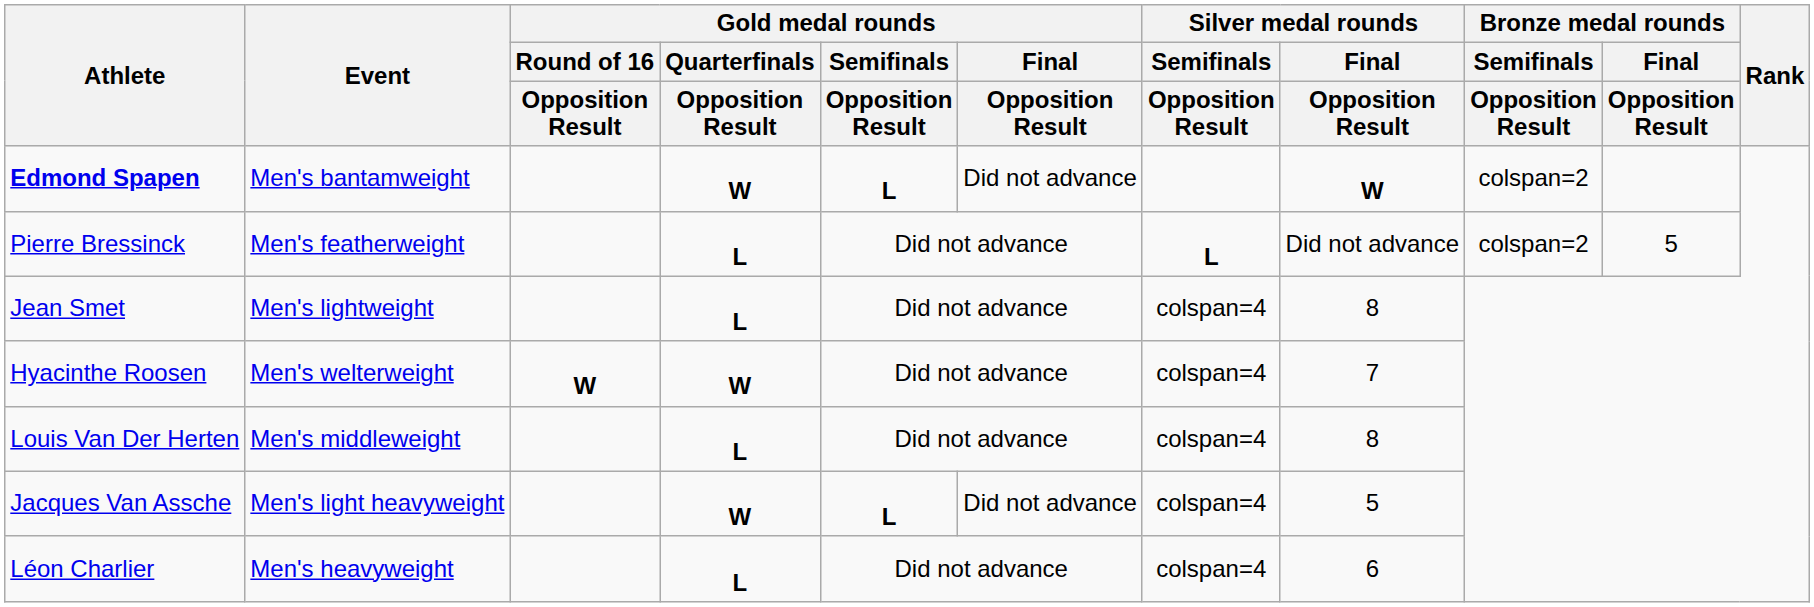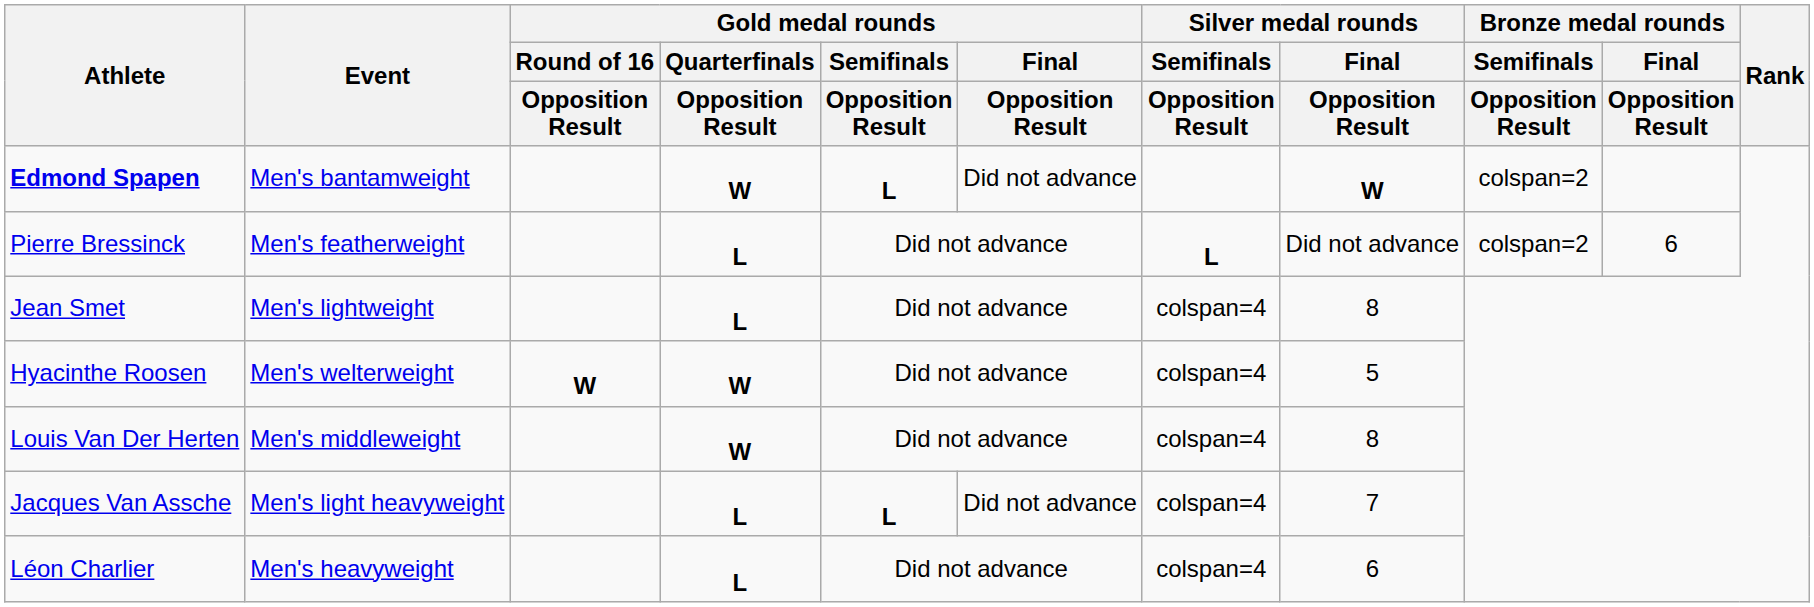(1671, 243) 5 -> (1671, 243) 6
(1372, 373) 7 -> (1372, 373) 5
(740, 451) L -> (740, 451) W
(740, 517) W -> (740, 517) L
(1372, 503) 5 -> (1372, 503) 7
